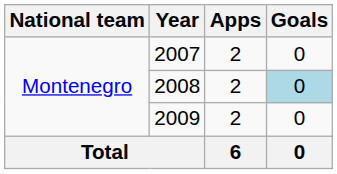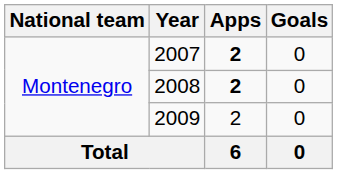(235, 53) normal -> (235, 53) bold
(235, 86) normal -> (235, 86) bold
(299, 86) lightblue background -> (299, 86) no background
